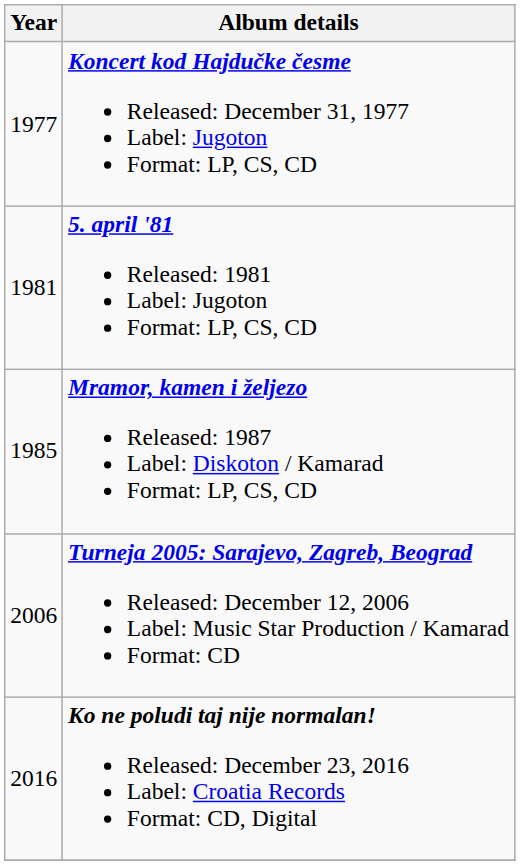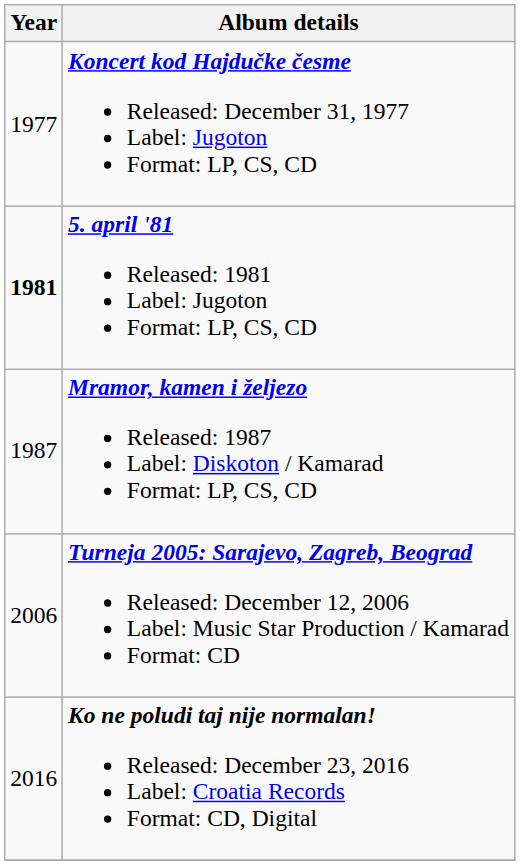(34, 287) normal -> (34, 287) bold
(34, 451) 1985 -> (34, 451) 1987
